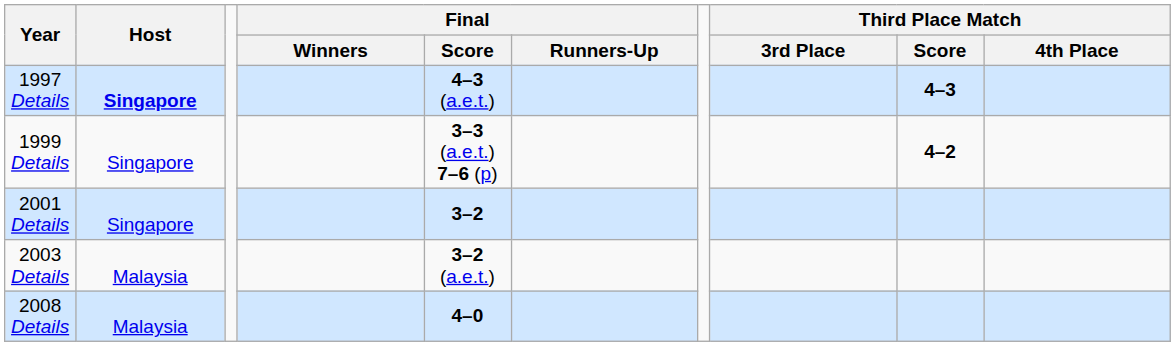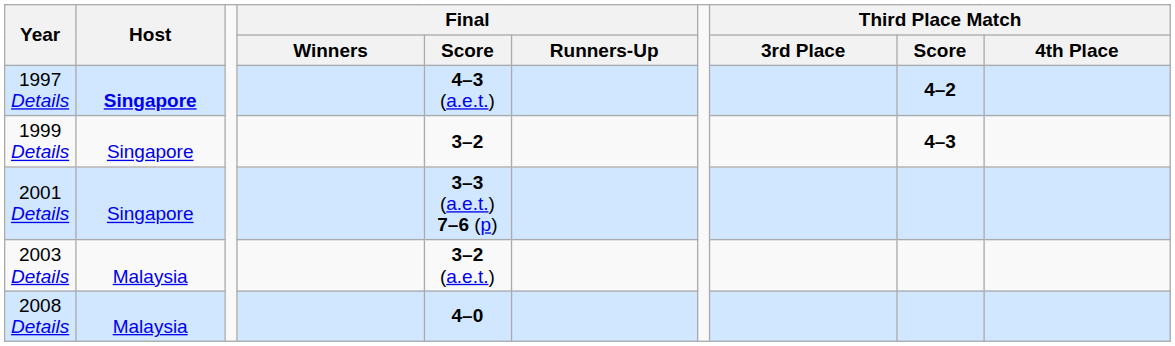(940, 91) 4–3 -> (940, 91) 4–2
(467, 152) 3–3 (a.e.t.) 7–6 (p) -> (467, 142) 3–2
(940, 152) 4–2 -> (940, 142) 4–3
(467, 214) 3–2 -> (467, 204) 3–3 (a.e.t.) 7–6 (p)
